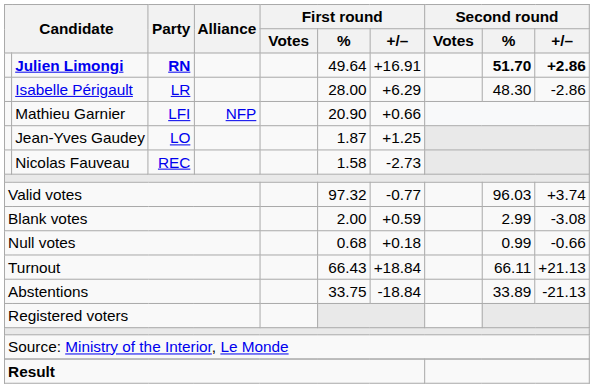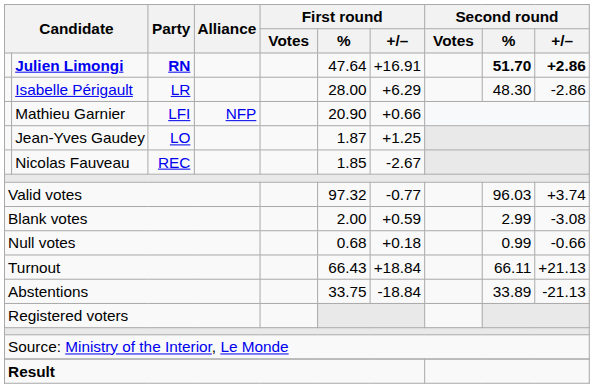(347, 65) 49.64 -> (347, 65) 47.64
(352, 163) 1.58 -> (352, 163) 1.85
(404, 163) -2.73 -> (404, 163) -2.67
